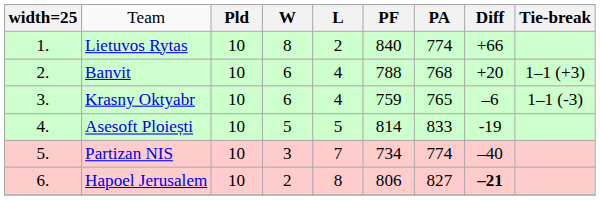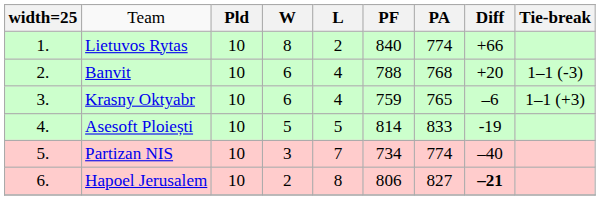(555, 72) 1–1 (+3) -> (555, 72) 1–1 (-3)
(555, 99) 1–1 (-3) -> (555, 99) 1–1 (+3)
